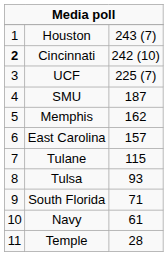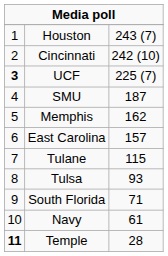(15, 55) bold -> (15, 55) normal
(15, 76) normal -> (15, 76) bold
(15, 240) normal -> (15, 240) bold
